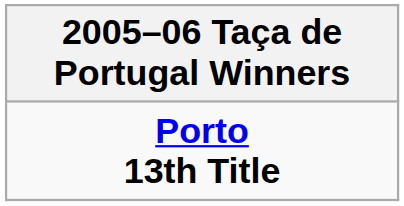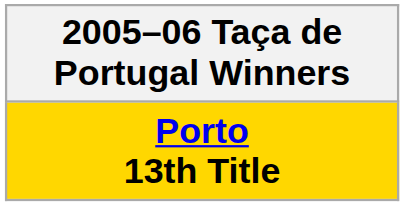(202, 150) no background -> (202, 150) gold background
